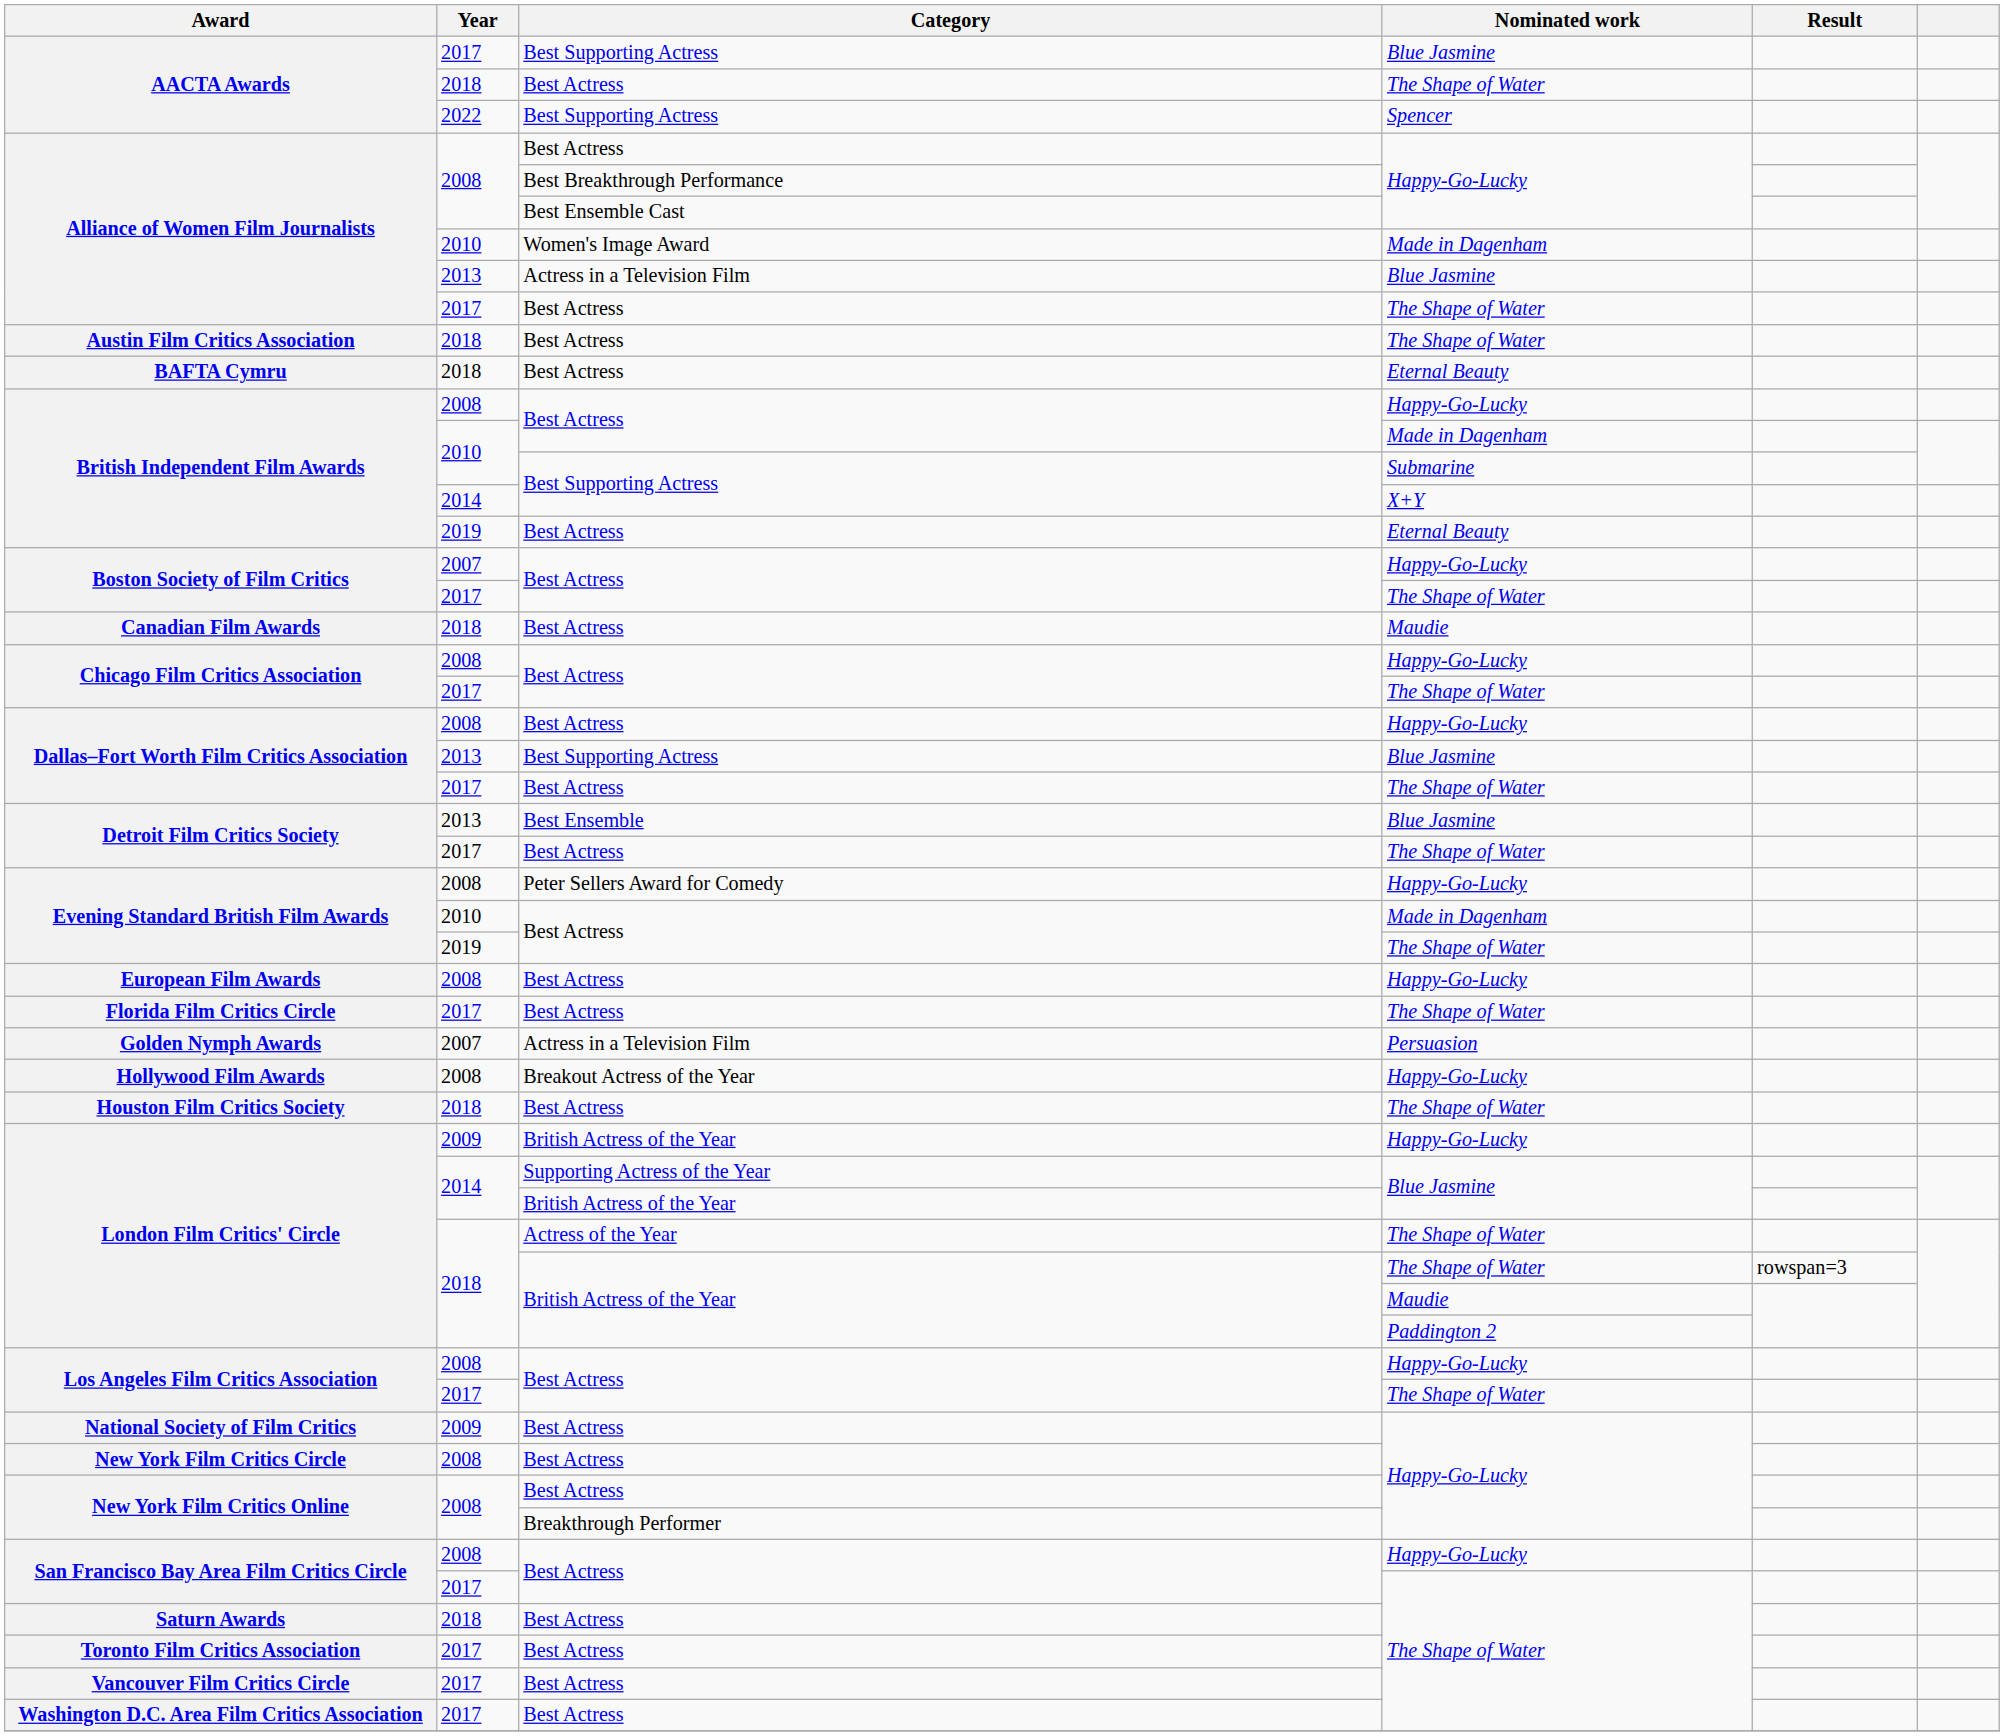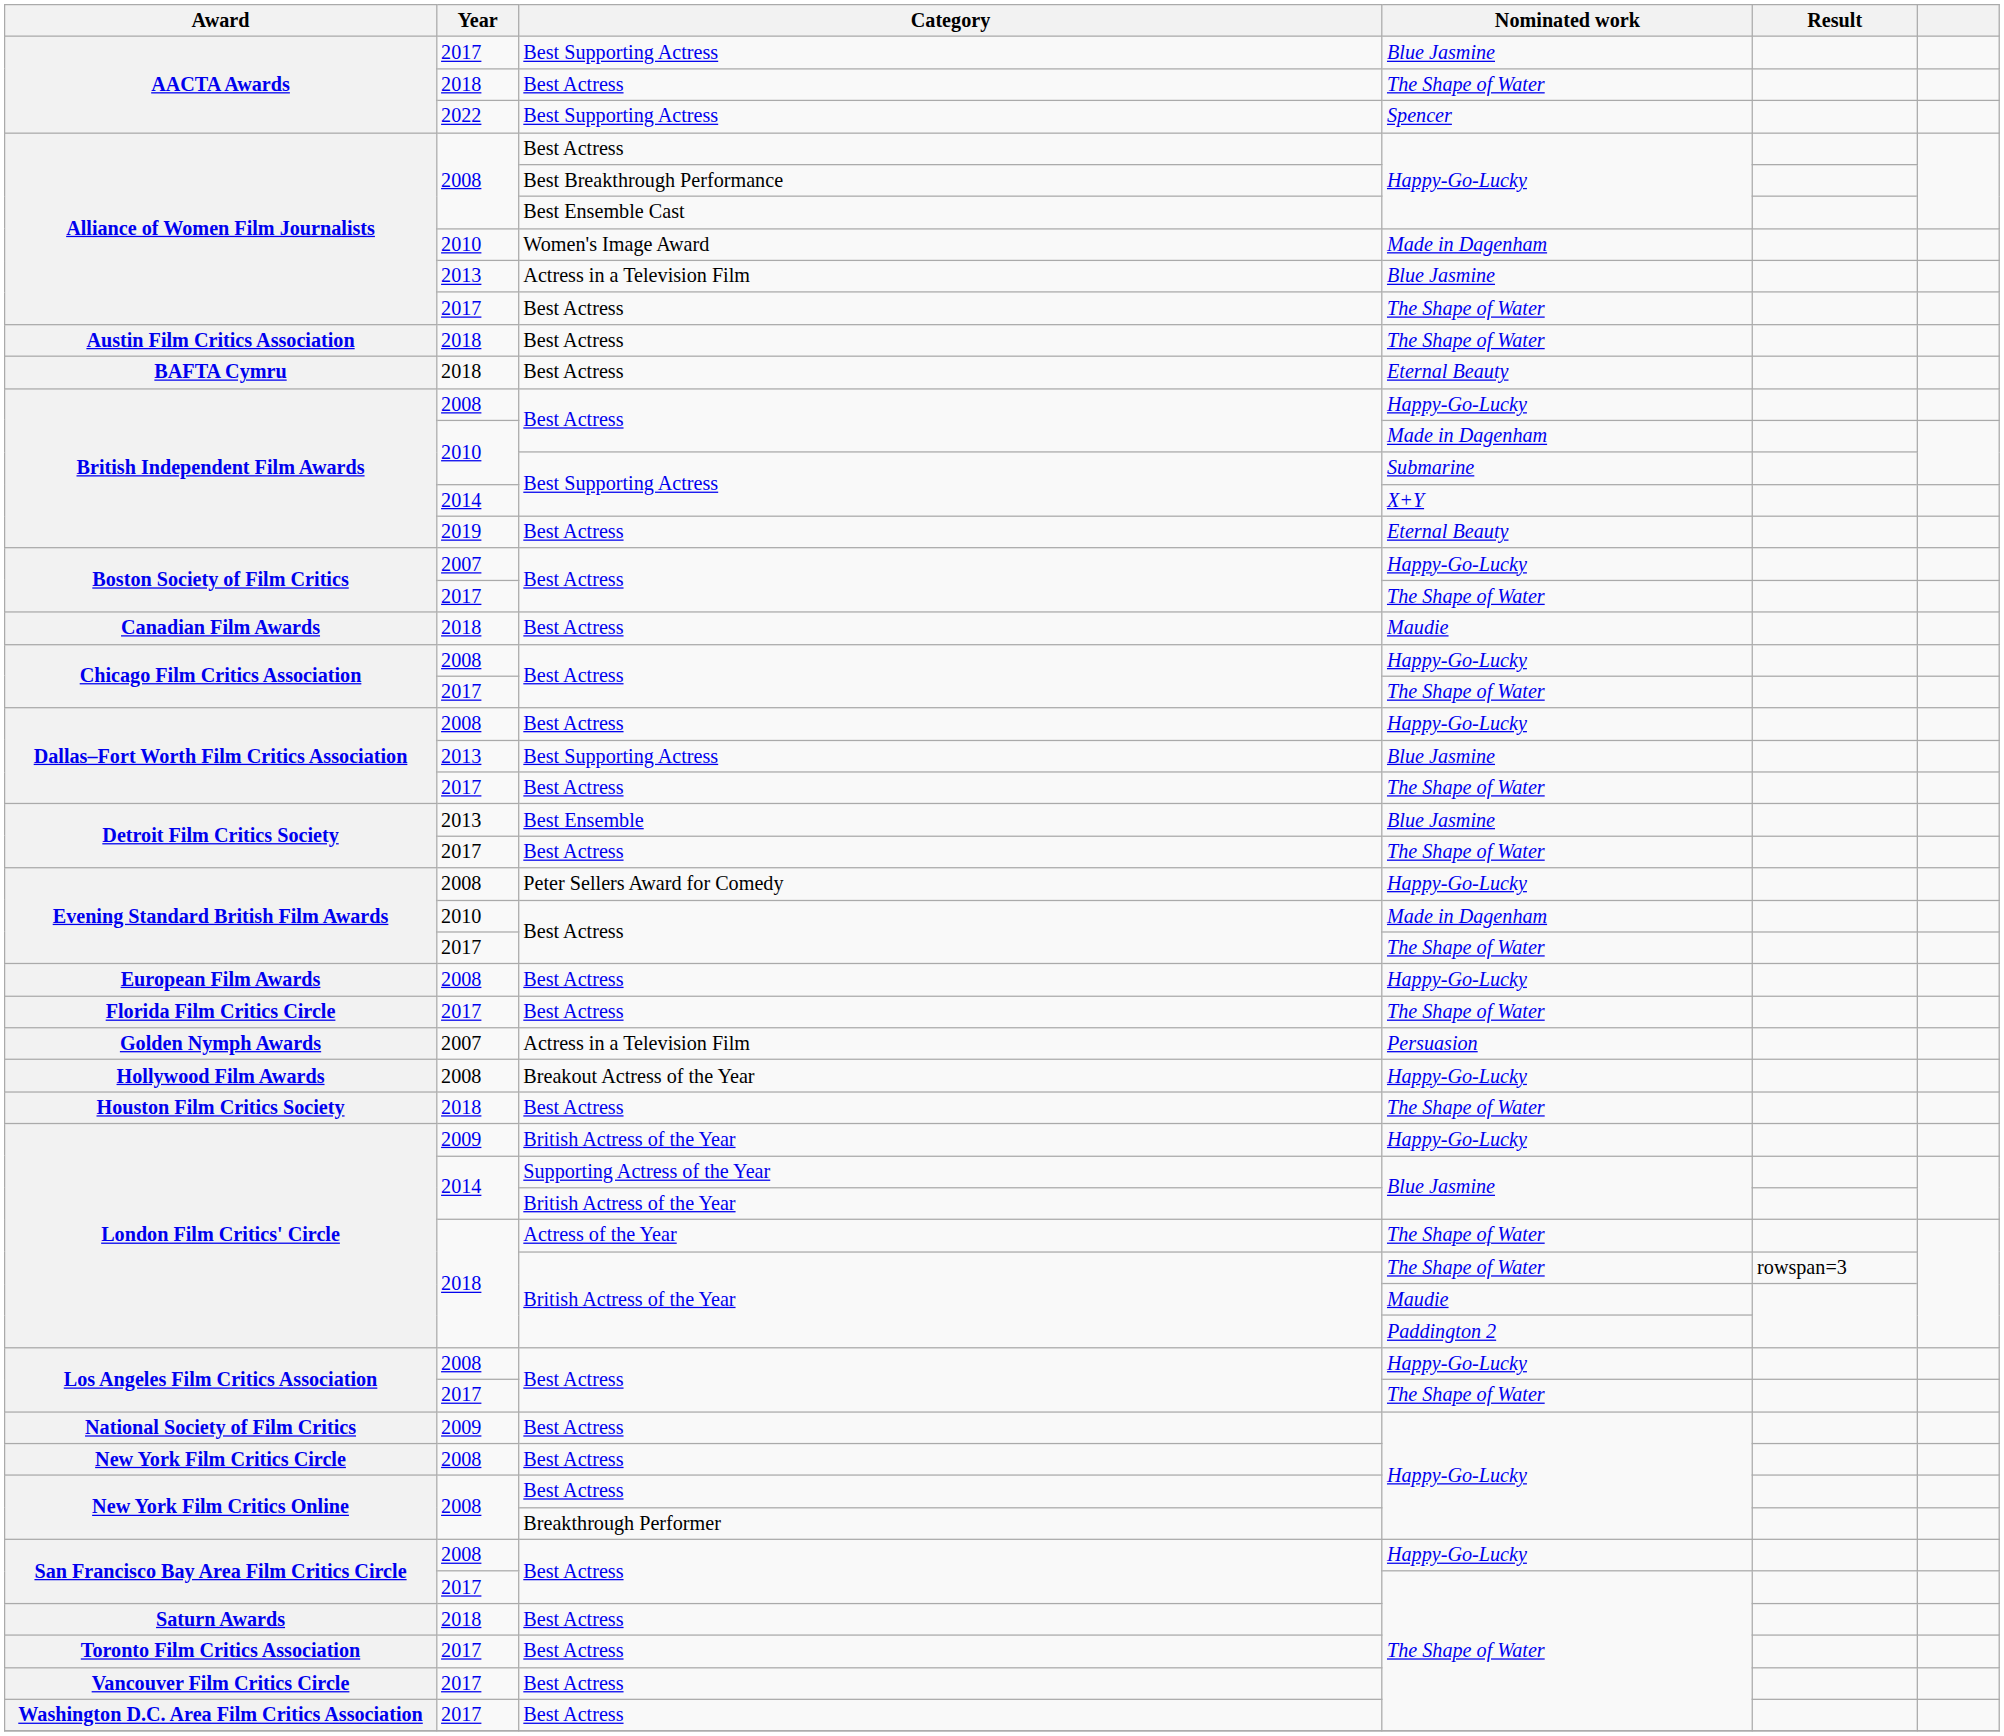(461, 947) 2019 -> (461, 947) 2017
